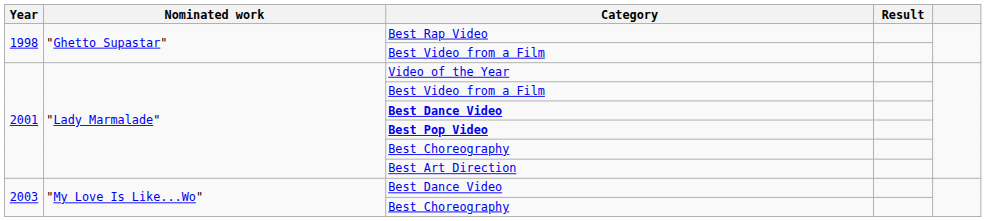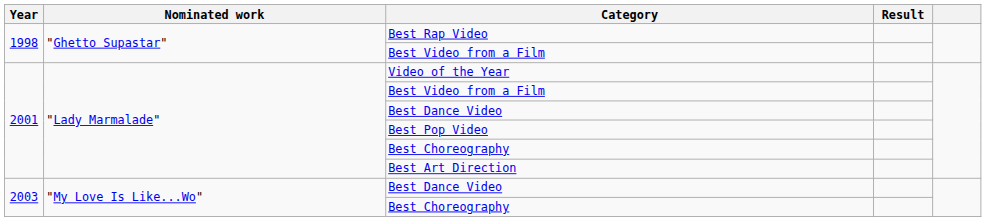(445, 110) bold -> (445, 110) normal
(438, 130) bold -> (438, 130) normal
